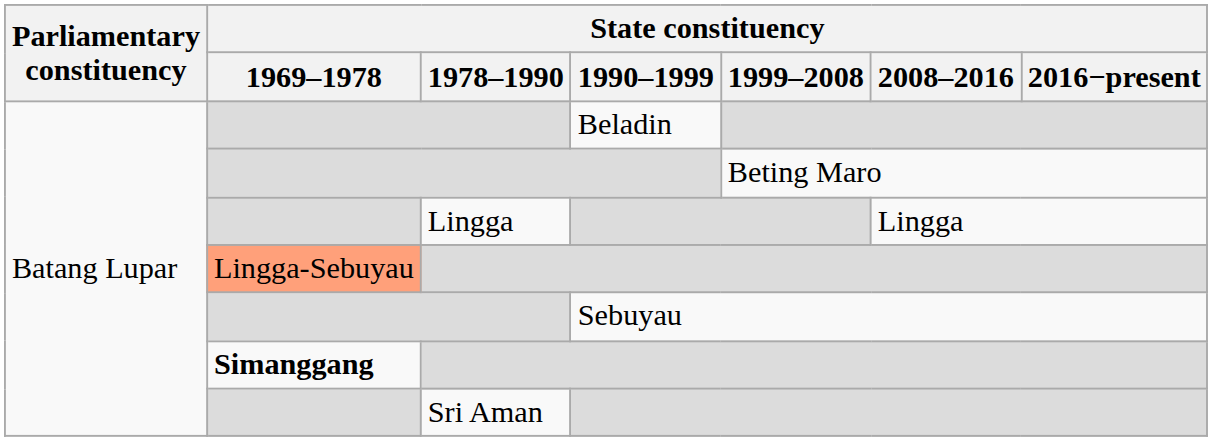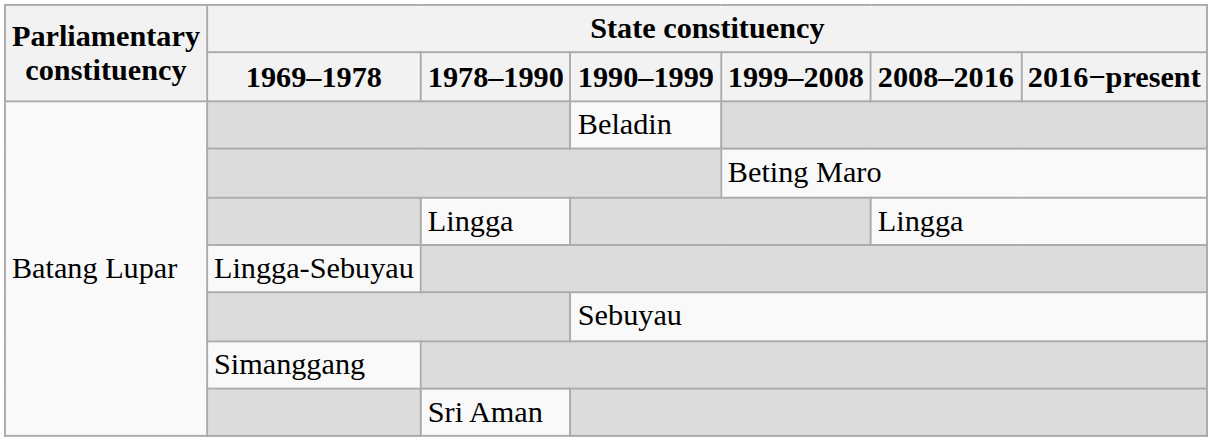(314, 268) lightsalmon background -> (314, 268) no background
(294, 364) bold -> (290, 364) normal
